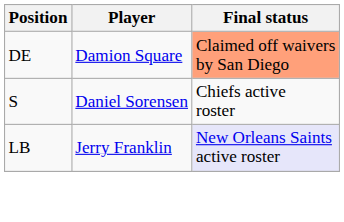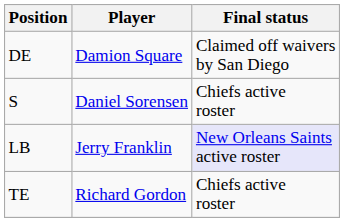(266, 54) lightsalmon background -> (266, 54) no background
+ row: (19, 194)
